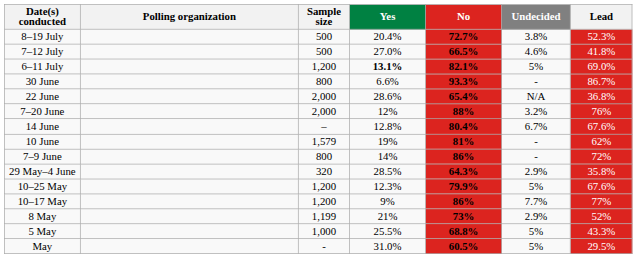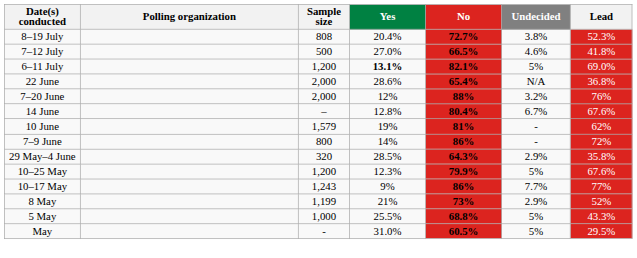(324, 37) 500 -> (324, 37) 808
- row: (42, 81)
(324, 201) 1,200 -> (324, 186) 1,243
